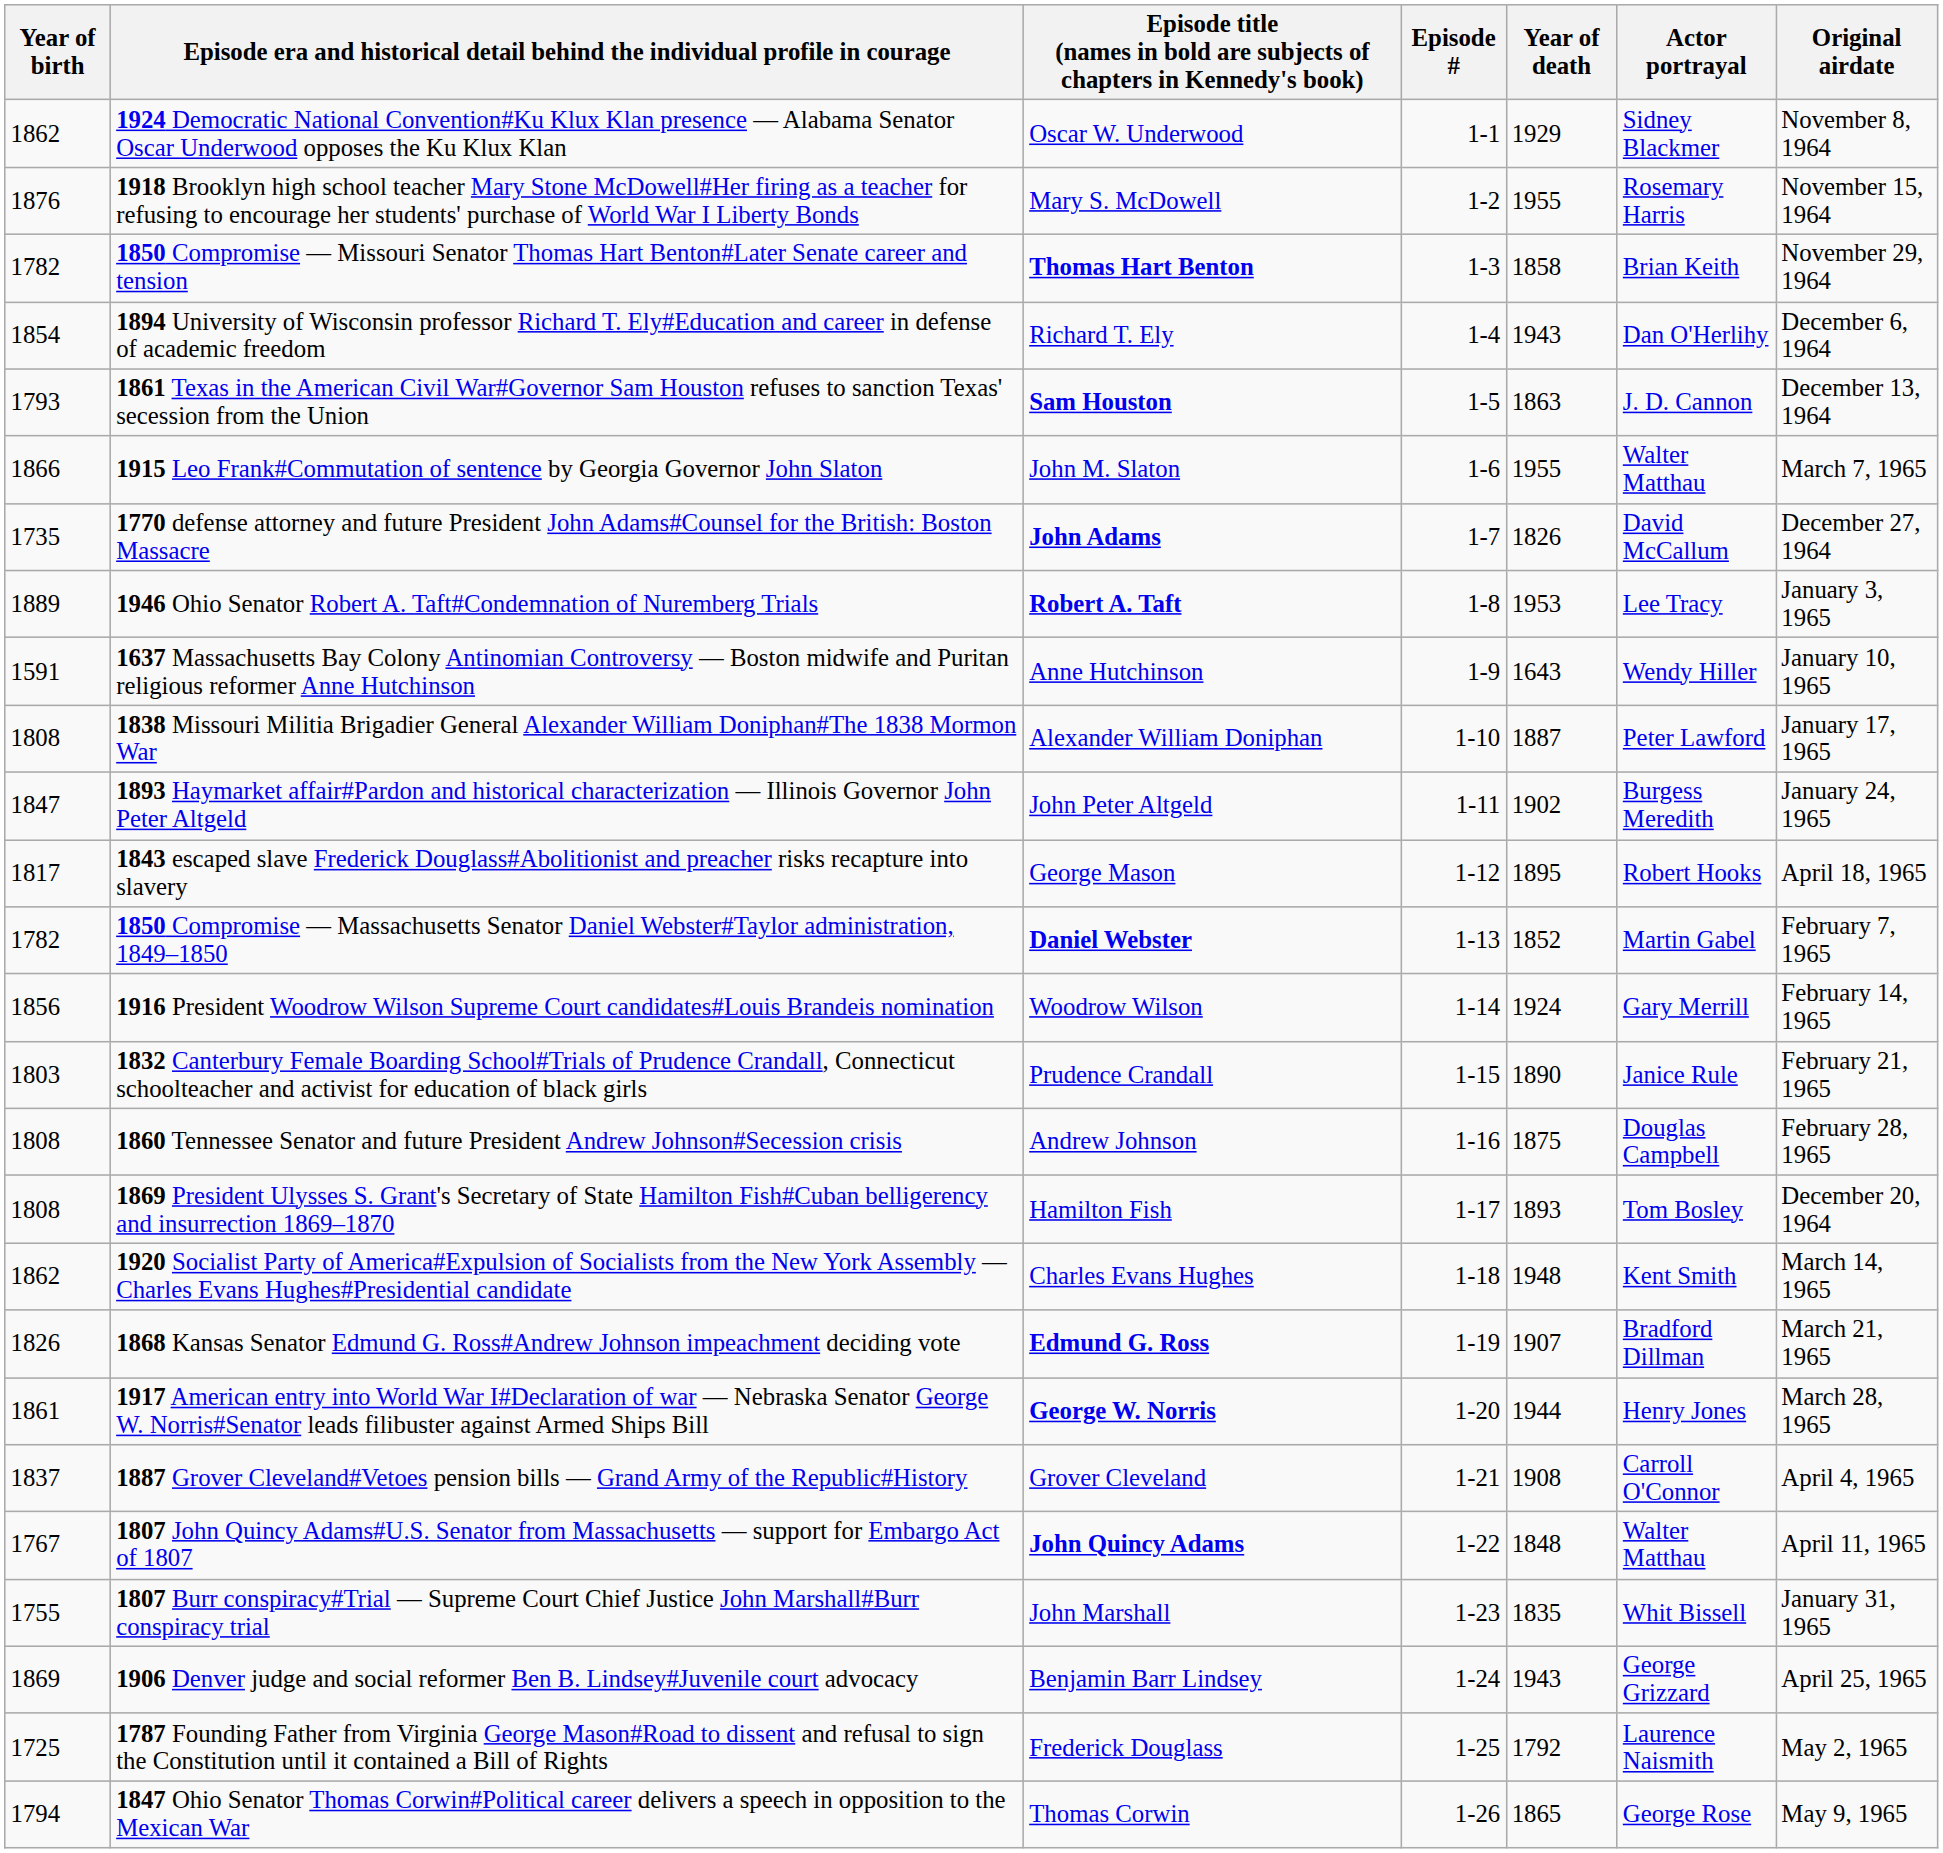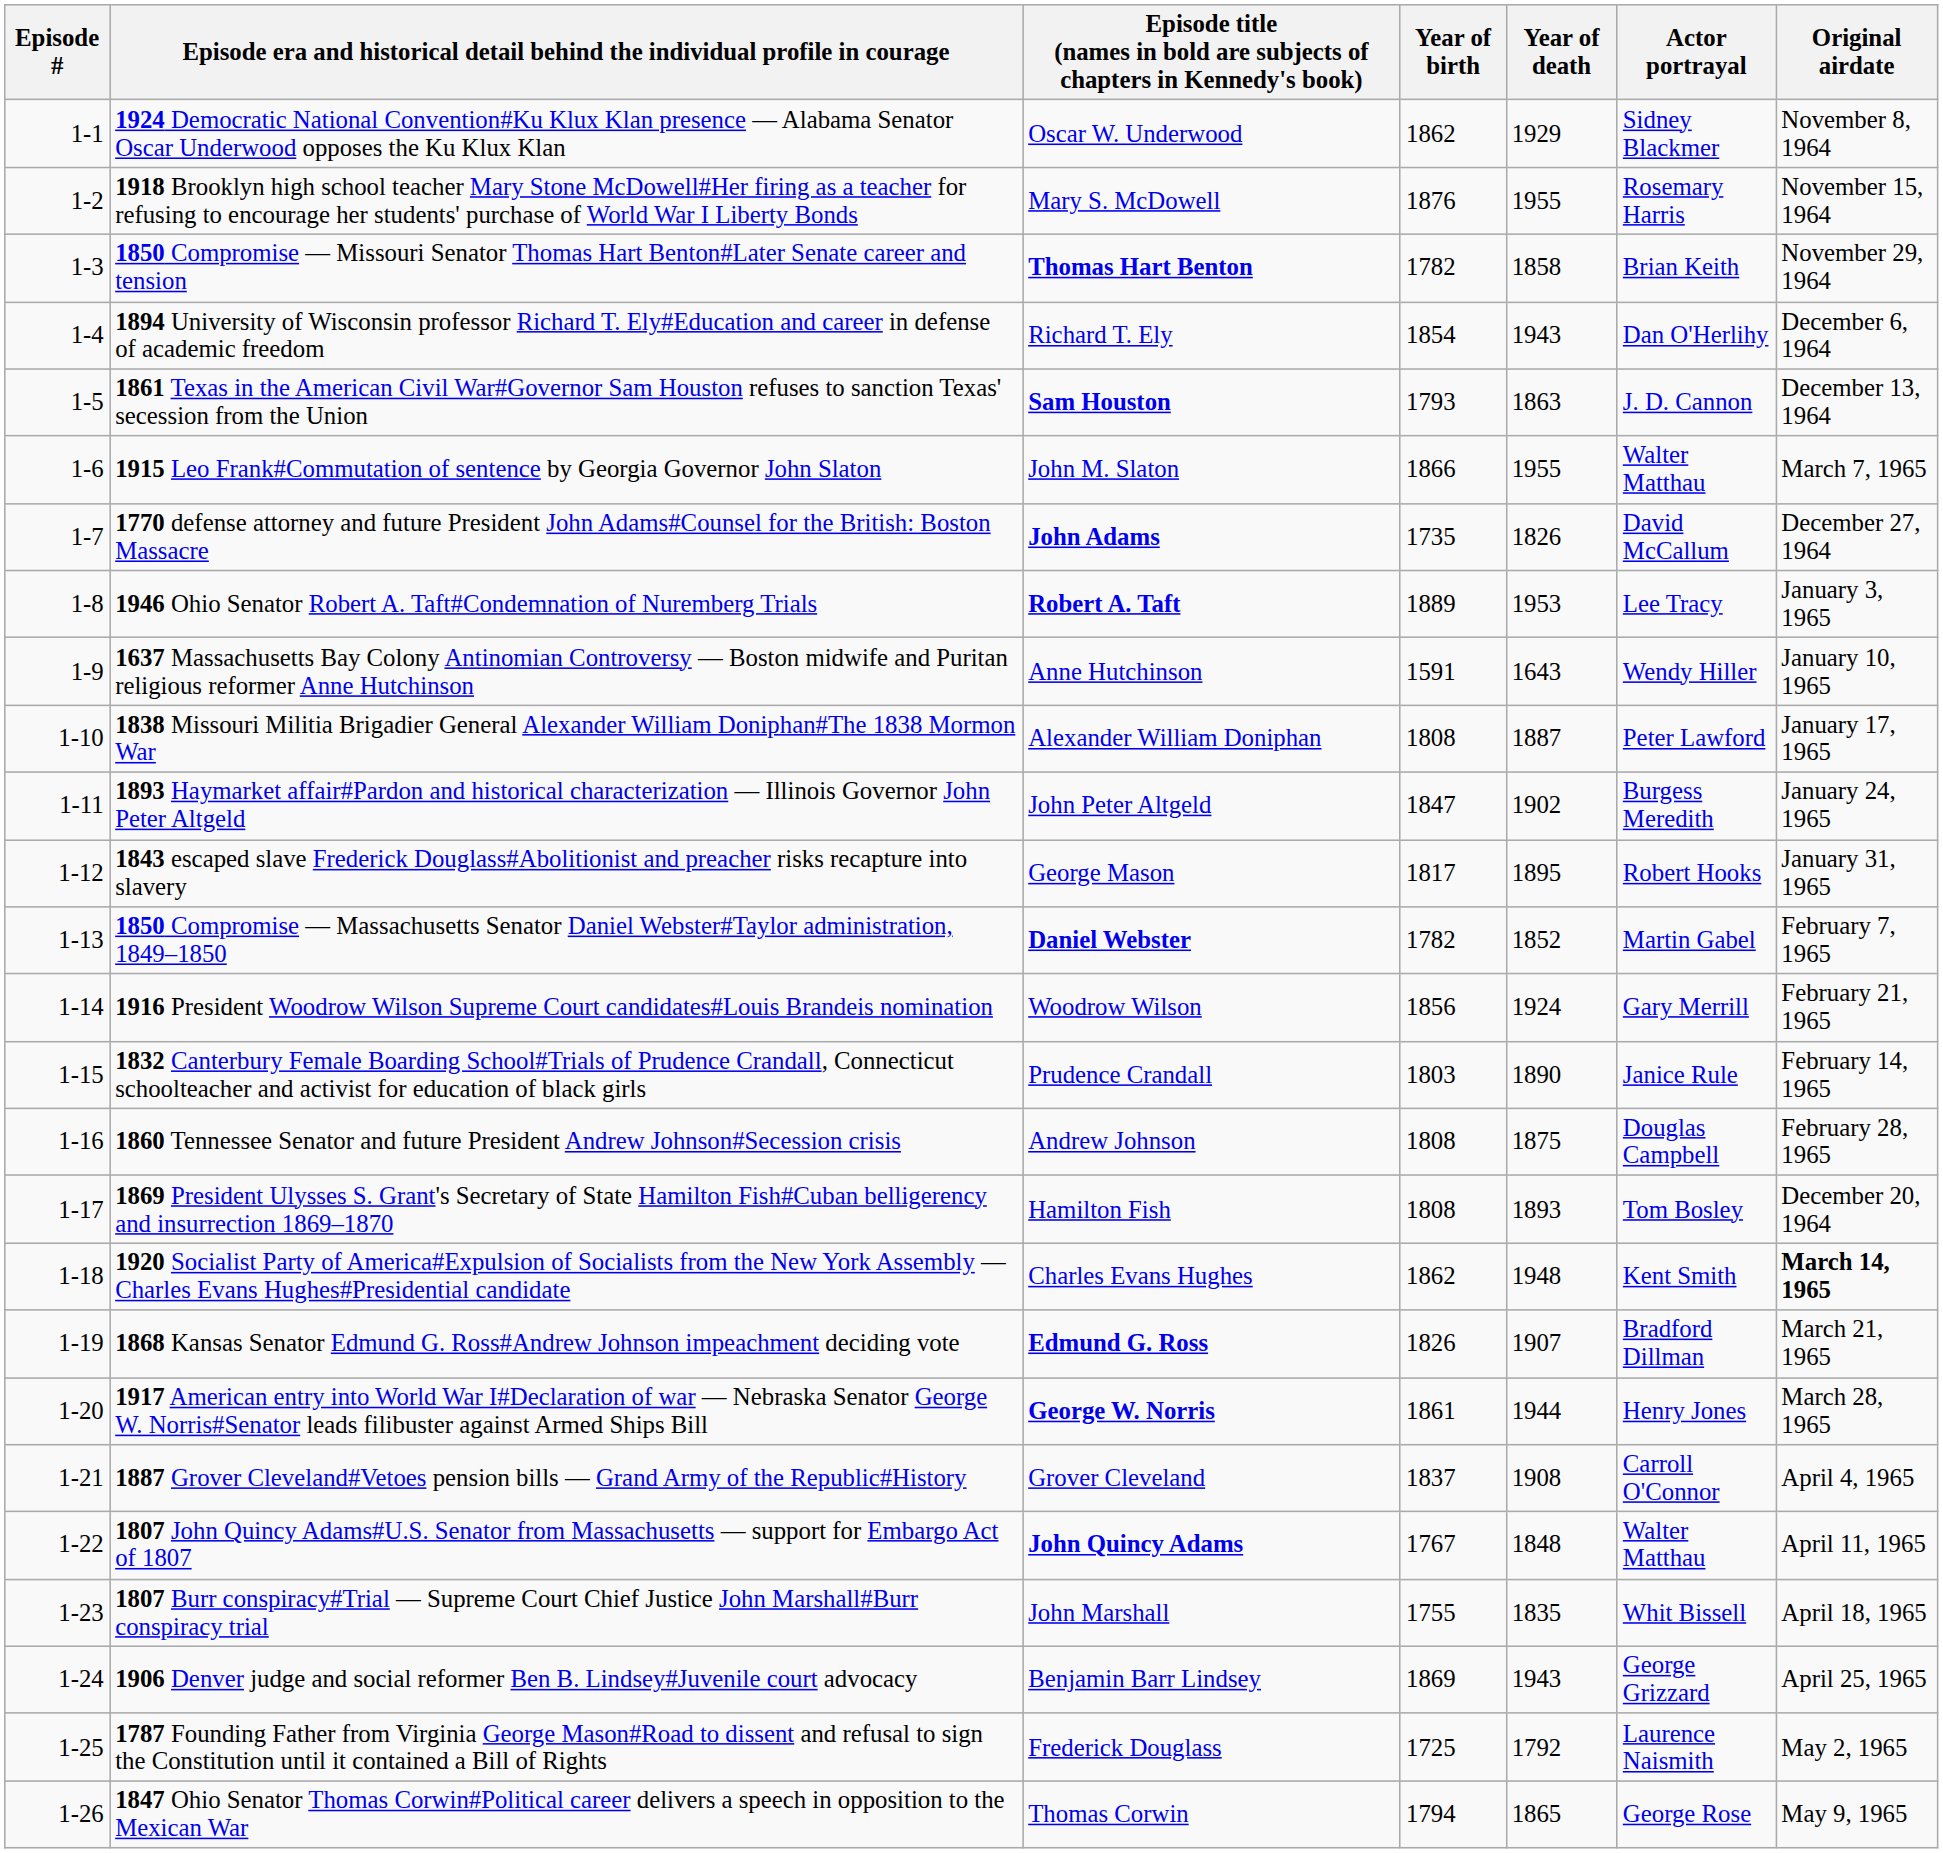columns swapped: (1454, 52) <-> (58, 52)
(1854, 872) April 18, 1965 -> (1839, 872) January 31, 1965
(1845, 1007) February 14, 1965 -> (1845, 1007) February 21, 1965
(1845, 1074) February 21, 1965 -> (1845, 1074) February 14, 1965
(1832, 1276) normal -> (1836, 1276) bold
(1839, 1612) January 31, 1965 -> (1854, 1612) April 18, 1965
